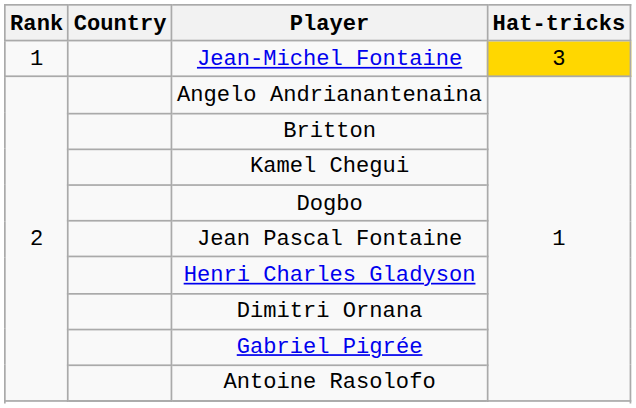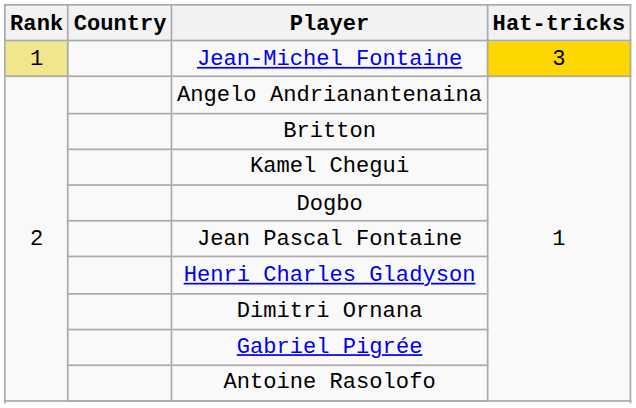(37, 59) no background -> (37, 59) khaki background
